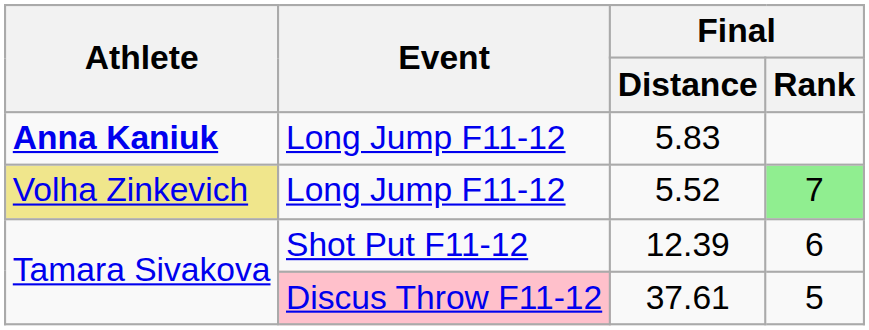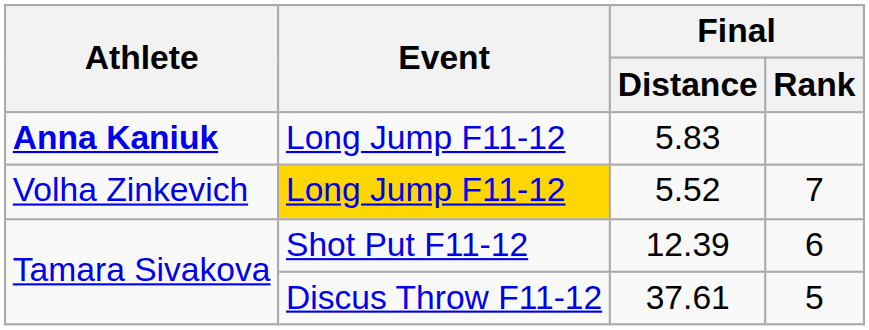(130, 191) khaki background -> (130, 191) no background
(426, 191) no background -> (426, 191) gold background
(814, 191) lightgreen background -> (814, 191) no background
(444, 297) pink background -> (444, 297) no background
